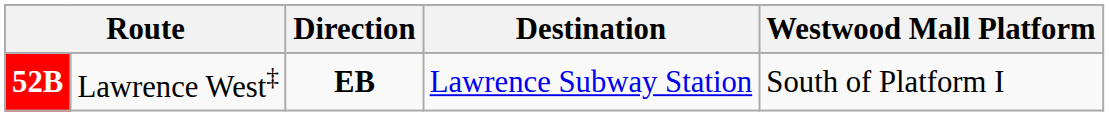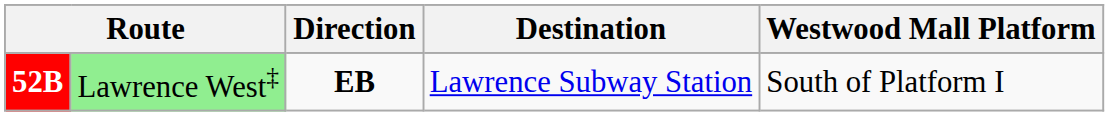(178, 81) no background -> (178, 81) lightgreen background
